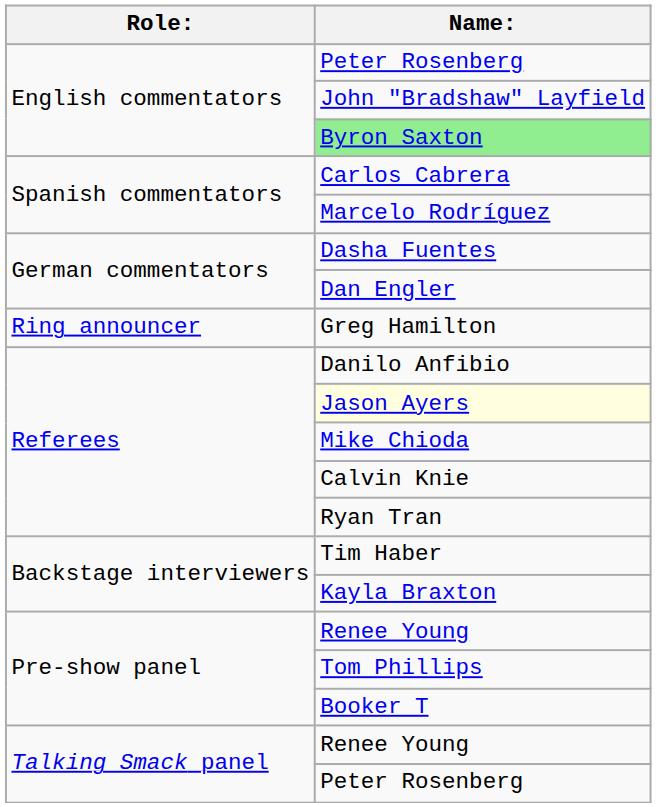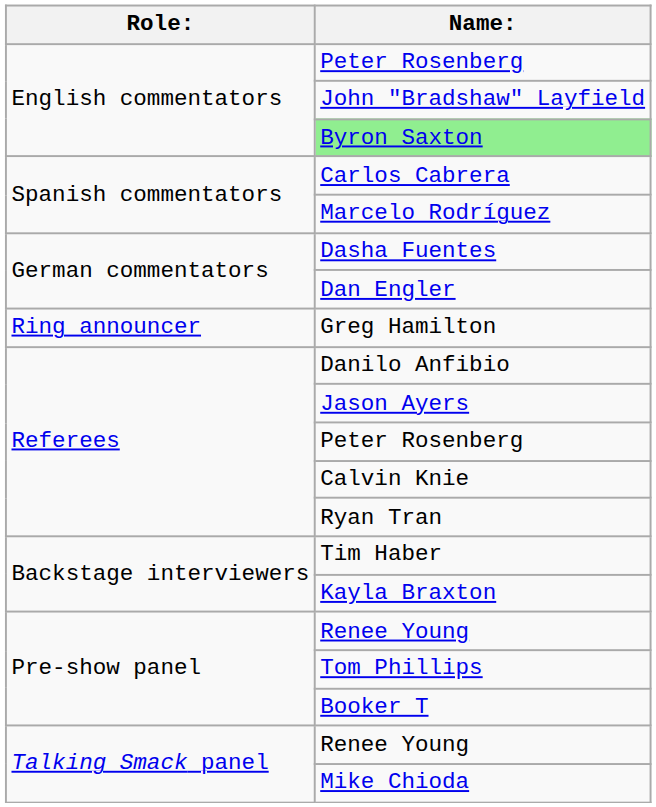(395, 404) lightyellow background -> (395, 404) no background
(395, 442) Mike Chioda -> (422, 442) Peter Rosenberg
(422, 783) Peter Rosenberg -> (395, 783) Mike Chioda
